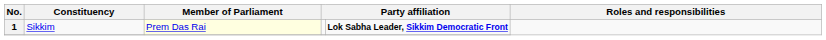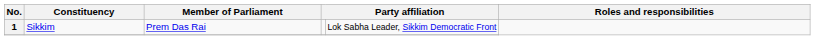(176, 27) lightyellow background -> (176, 27) no background
(418, 27) bold -> (412, 27) normal
